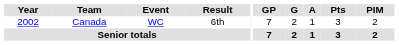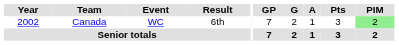(375, 22) no background -> (375, 22) lightgreen background
